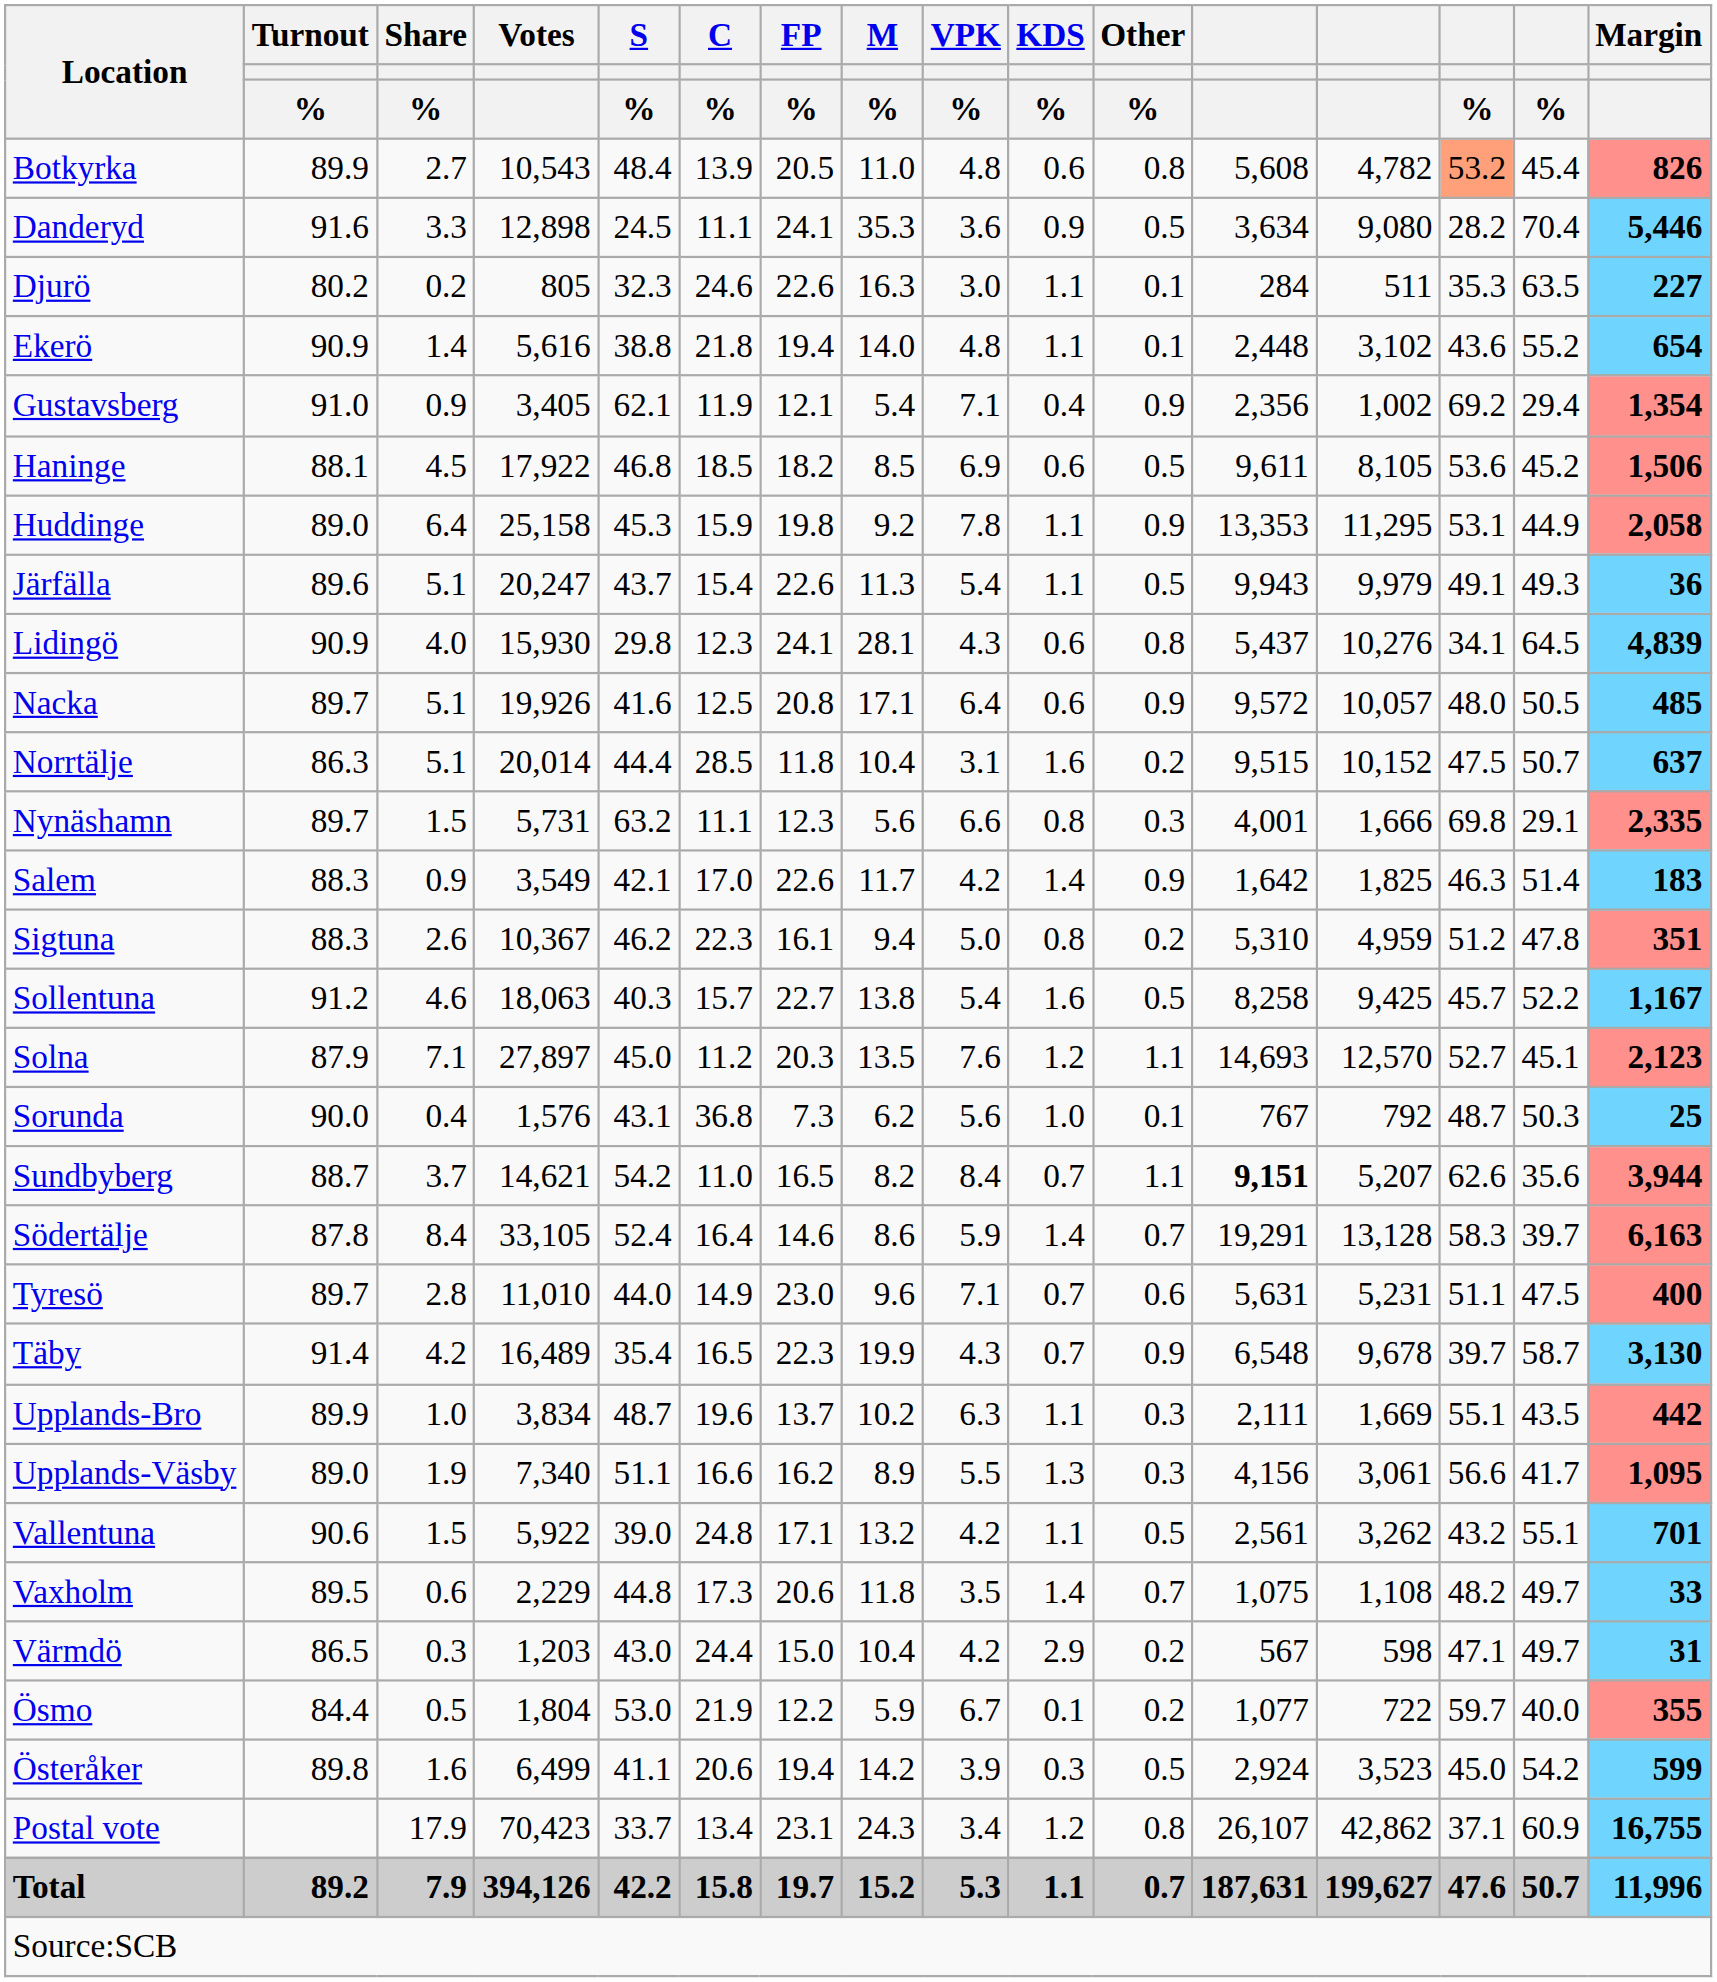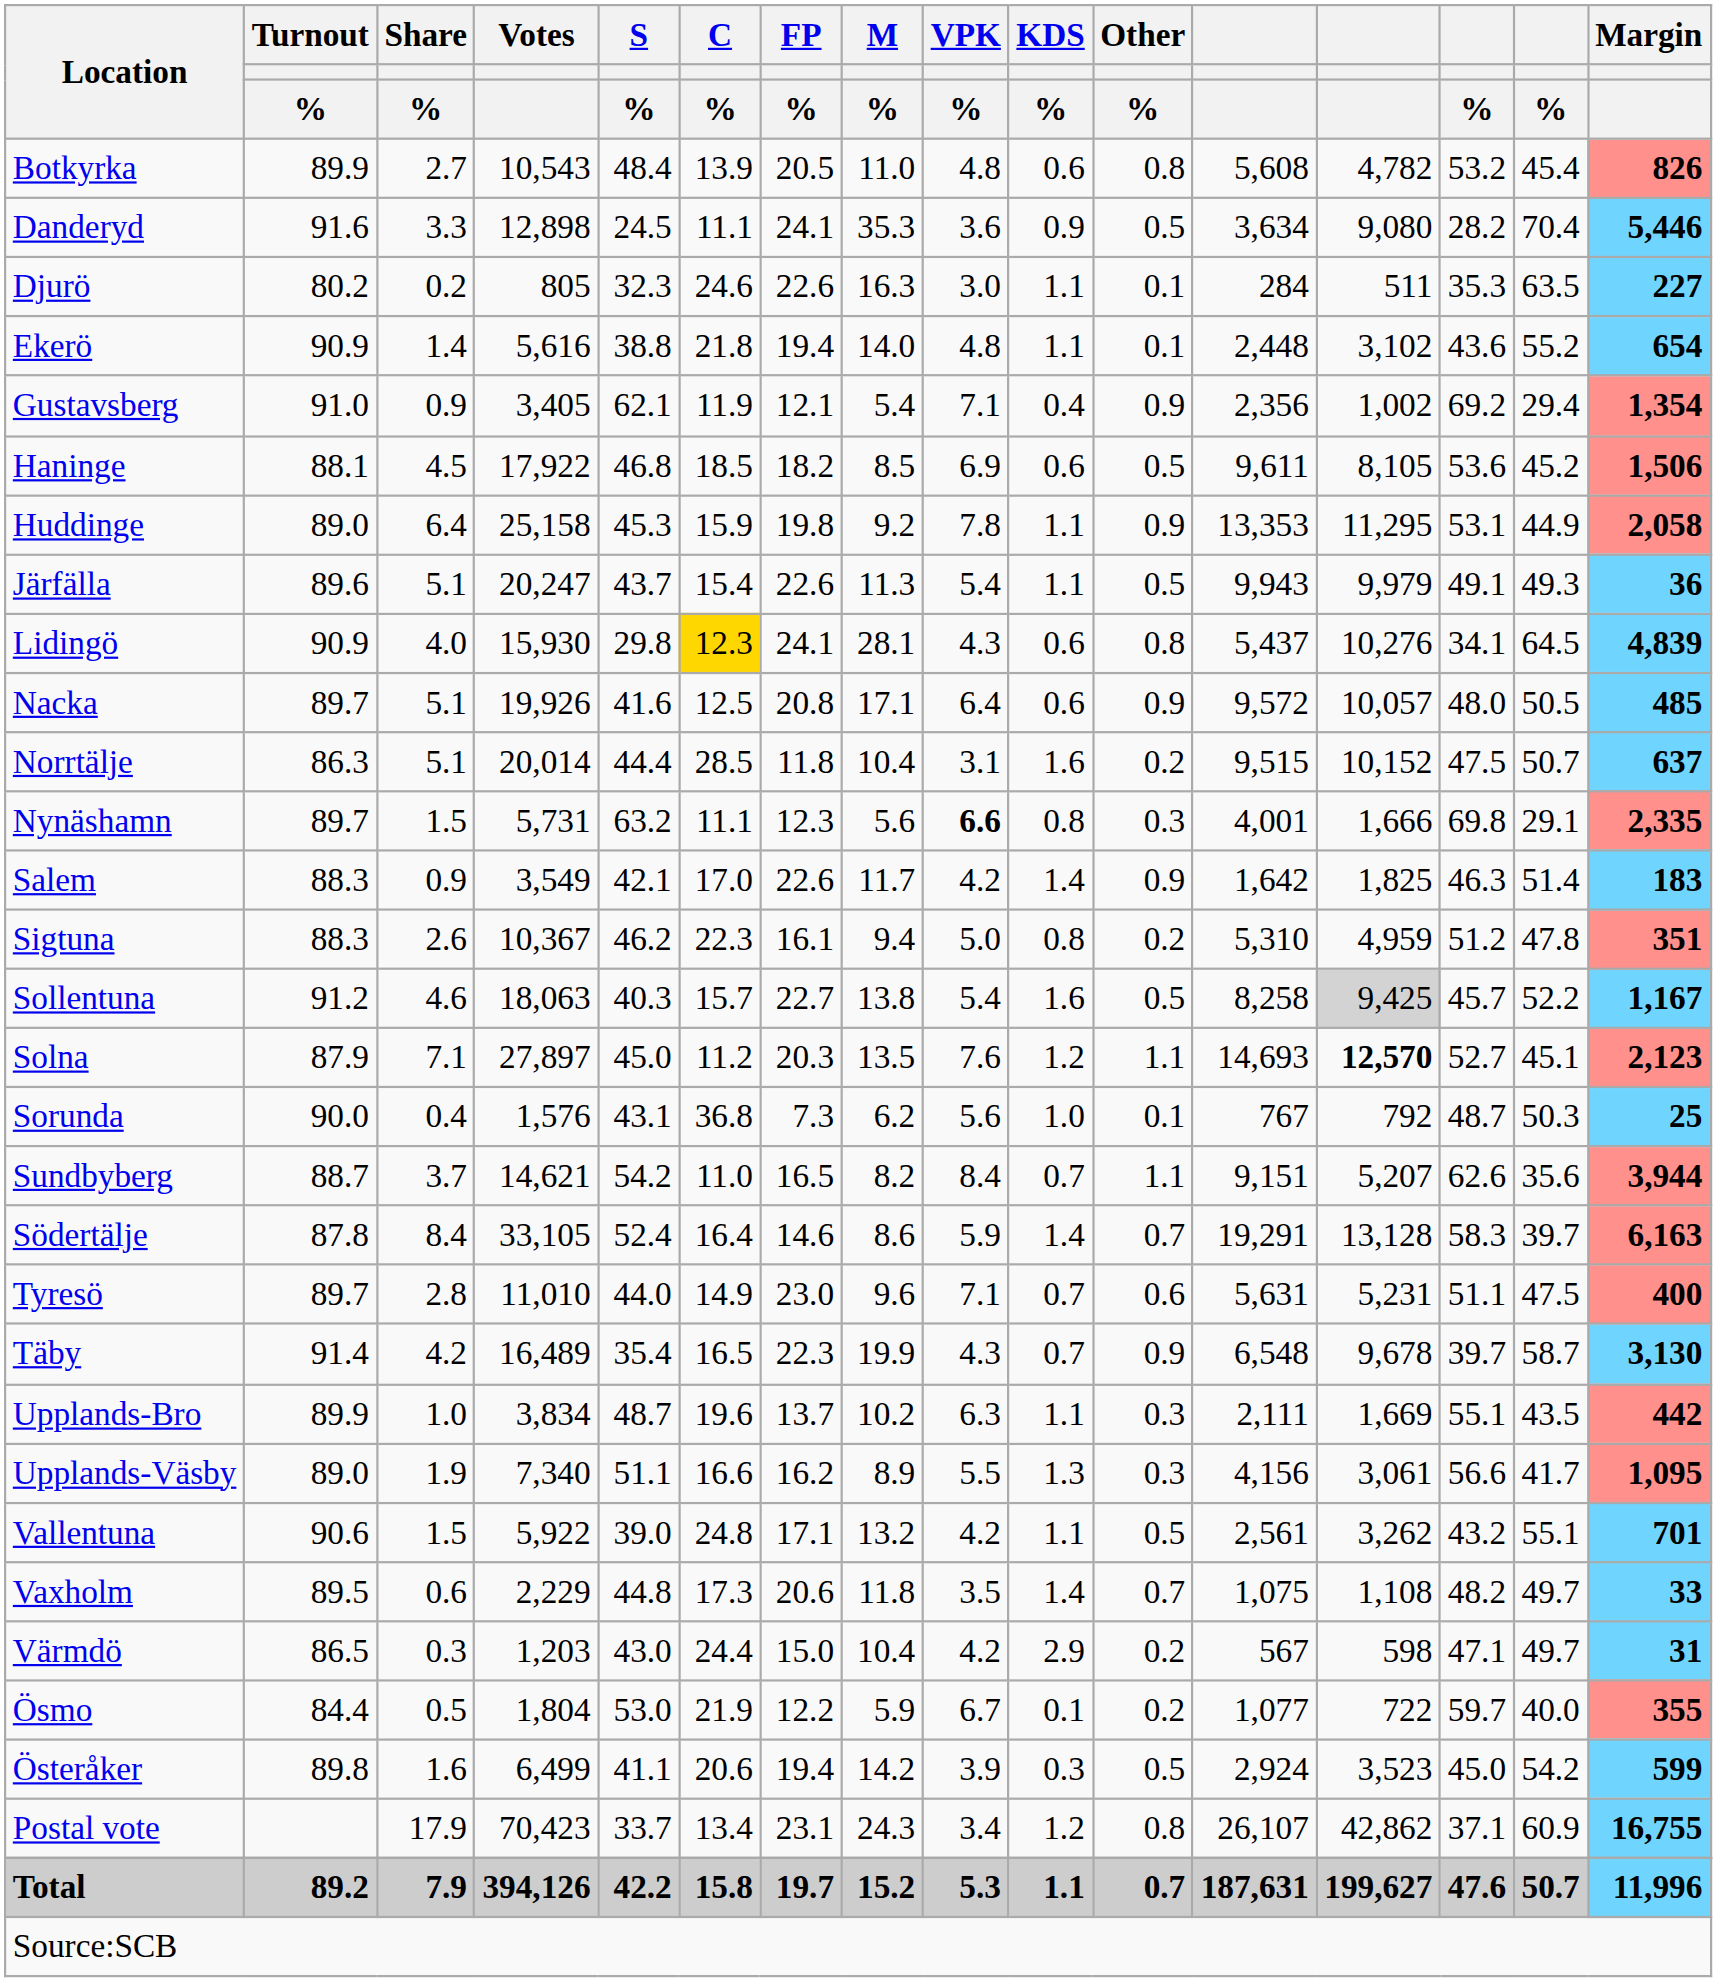(1477, 168) lightsalmon background -> (1477, 168) no background
(724, 642) no background -> (724, 642) gold background
(980, 820) normal -> (980, 820) bold
(1395, 998) no background -> (1395, 998) lightgrey background
(1387, 1057) normal -> (1387, 1057) bold
(1271, 1175) bold -> (1271, 1175) normal
